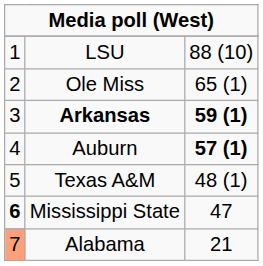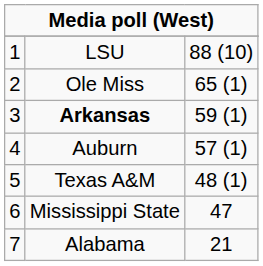(221, 116) bold -> (221, 116) normal
(221, 148) bold -> (221, 148) normal
(15, 212) bold -> (15, 212) normal
(15, 244) lightsalmon background -> (15, 244) no background
